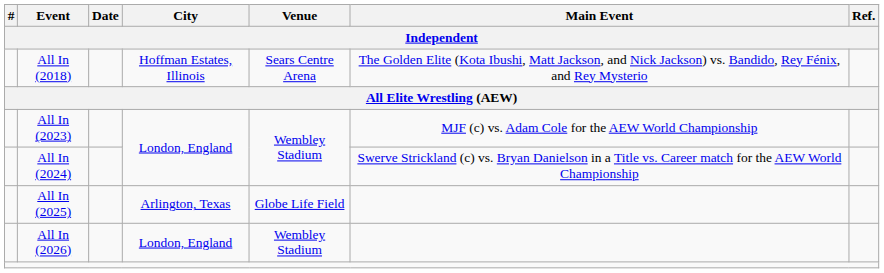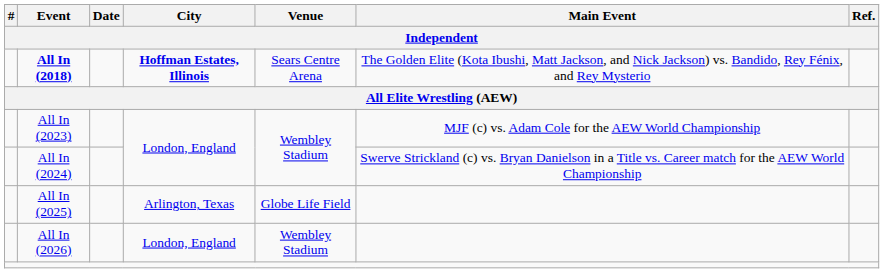(53, 67) normal -> (54, 67) bold
(186, 67) normal -> (189, 67) bold
